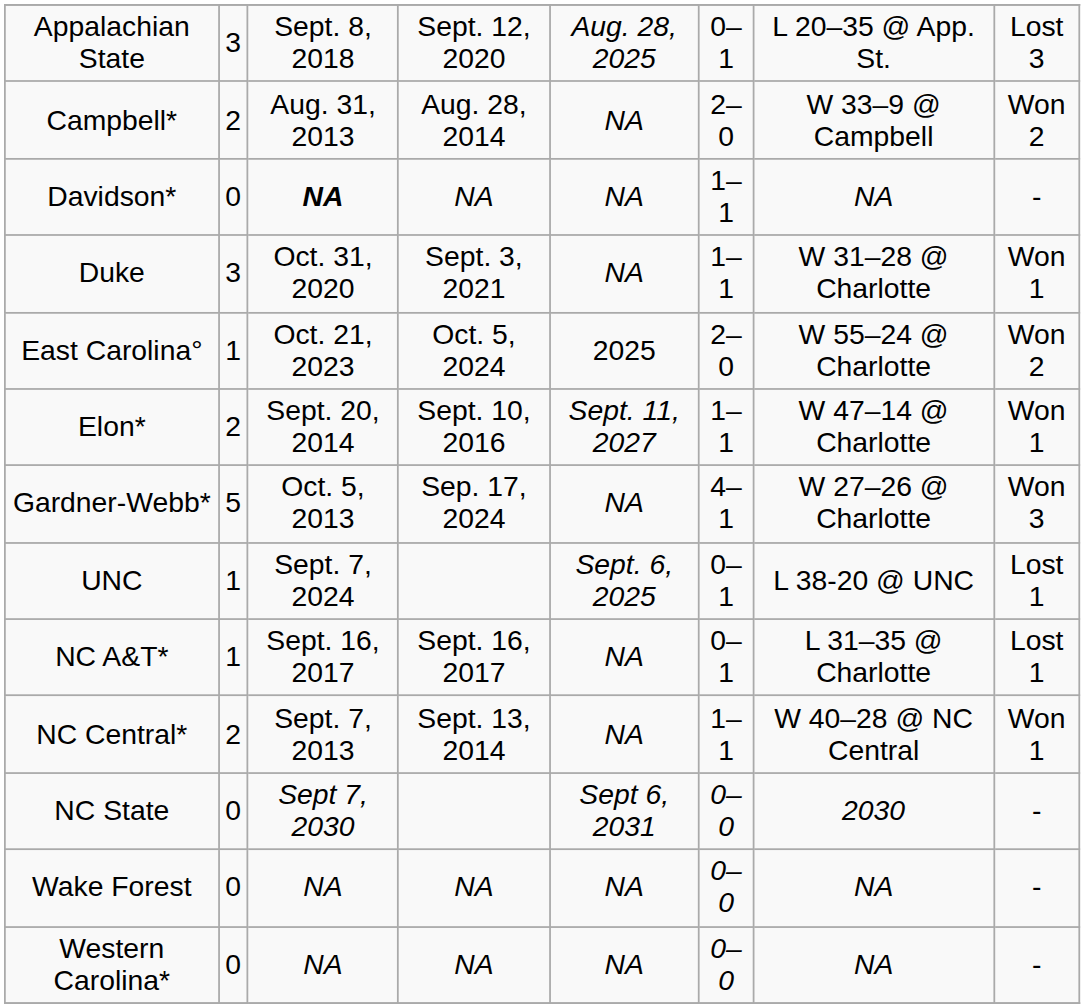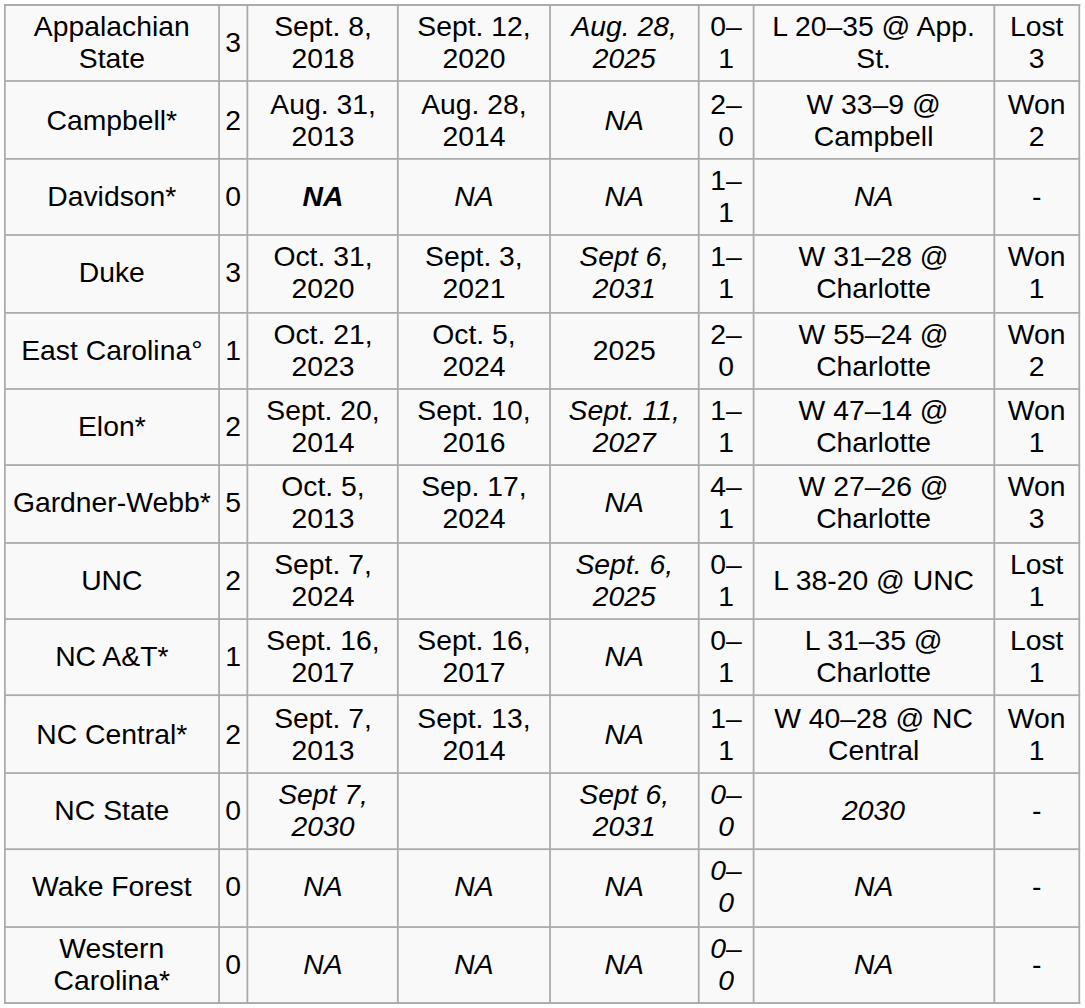(624, 273) NA -> (624, 273) Sept 6, 2031
(233, 580) 1 -> (233, 580) 2
